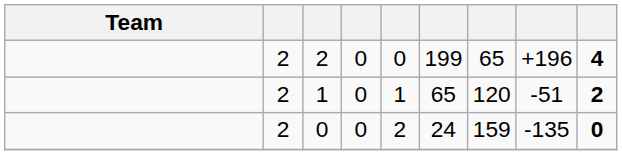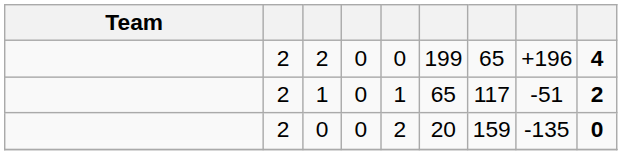(492, 94) 120 -> (492, 94) 117
(443, 130) 24 -> (443, 130) 20
